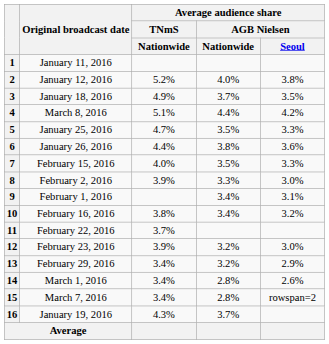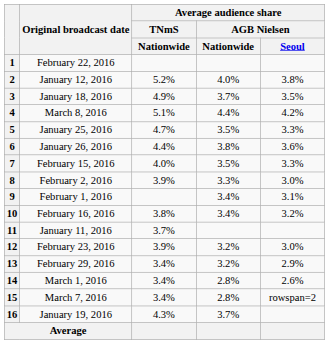(76, 63) January 11, 2016 -> (76, 63) February 22, 2016
(76, 230) February 22, 2016 -> (76, 230) January 11, 2016
